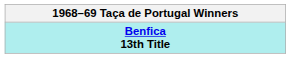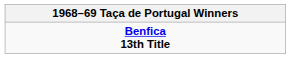(145, 37) paleturquoise background -> (145, 37) no background
